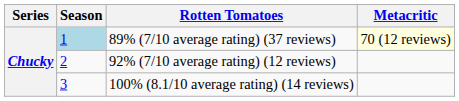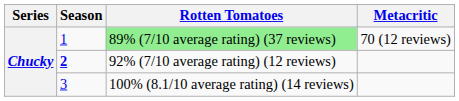(64, 38) lightblue background -> (64, 38) no background
(222, 38) no background -> (222, 38) lightgreen background
(406, 38) lightyellow background -> (406, 38) no background
(64, 61) normal -> (64, 61) bold
